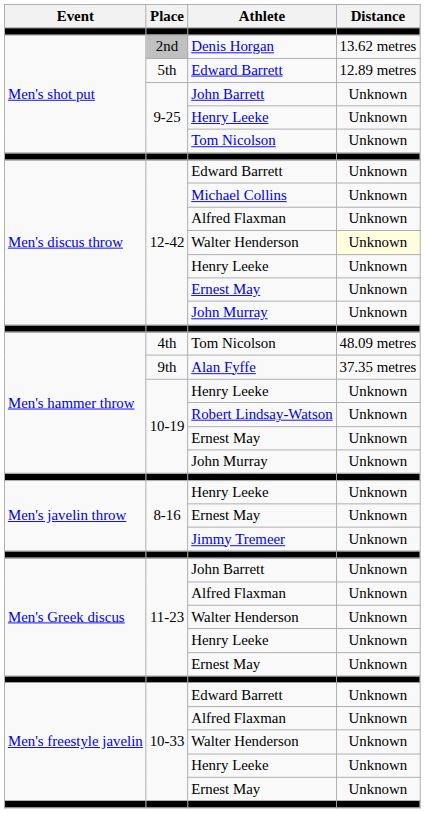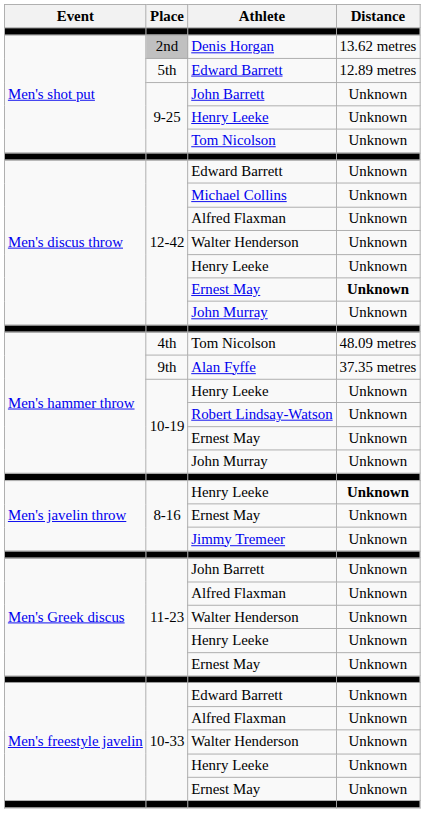(378, 242) lightyellow background -> (378, 242) no background
(378, 289) normal -> (378, 289) bold
(378, 492) normal -> (378, 492) bold
